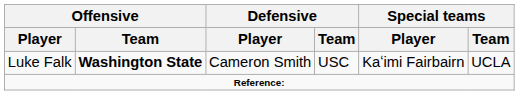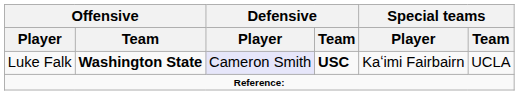(260, 62) no background -> (260, 62) lavender background
(334, 62) normal -> (334, 62) bold
